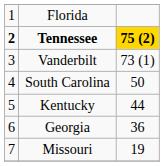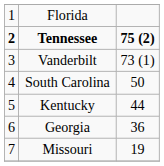(138, 37) gold background -> (138, 37) no background
